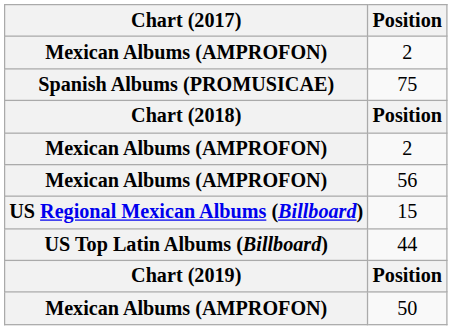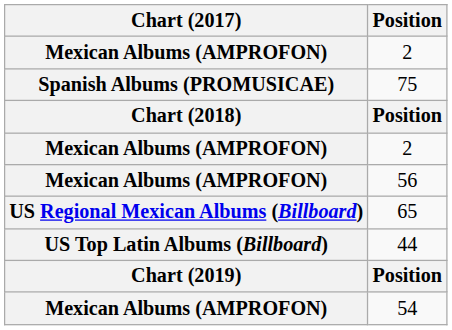(407, 212) 15 -> (407, 212) 65
(407, 308) 50 -> (407, 308) 54
